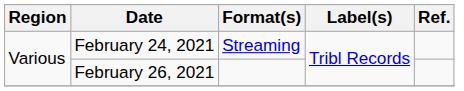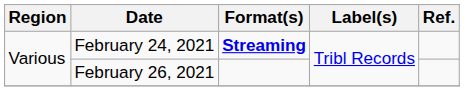(261, 45) normal -> (264, 45) bold
